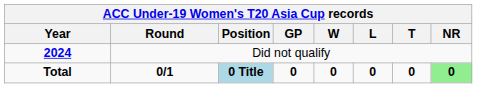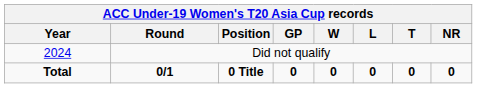(58, 53) bold -> (58, 53) normal
(246, 72) lightblue background -> (246, 72) no background
(451, 72) lightgreen background -> (451, 72) no background
